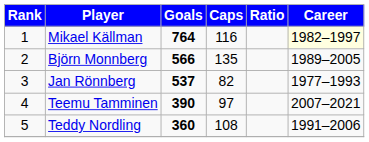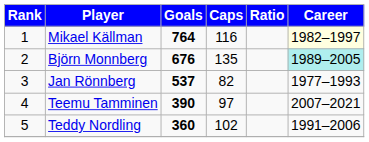(183, 59) 566 -> (183, 59) 676
(326, 59) no background -> (326, 59) paleturquoise background
(226, 125) 108 -> (226, 125) 102
